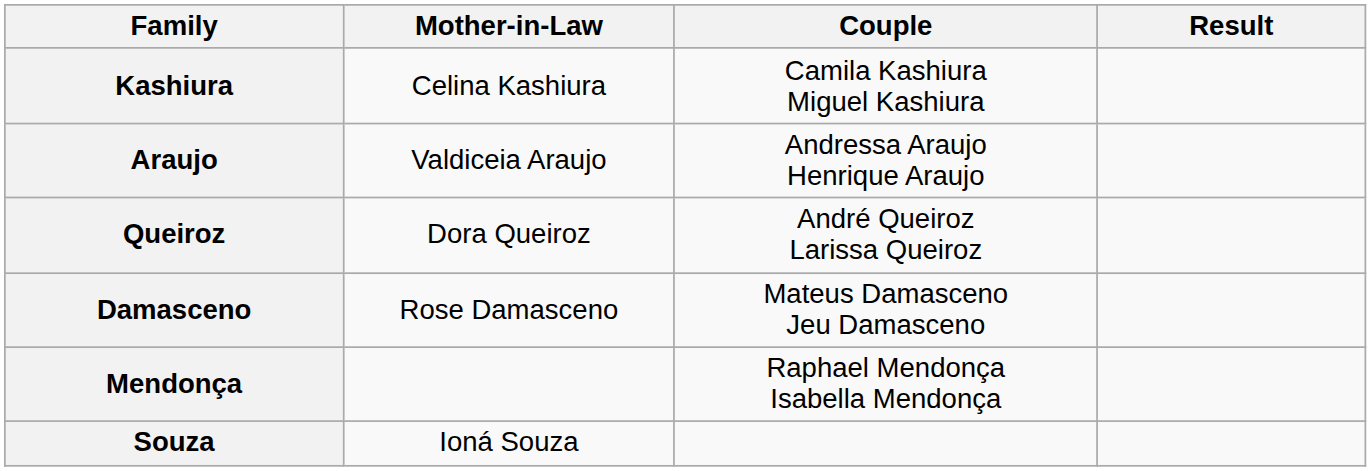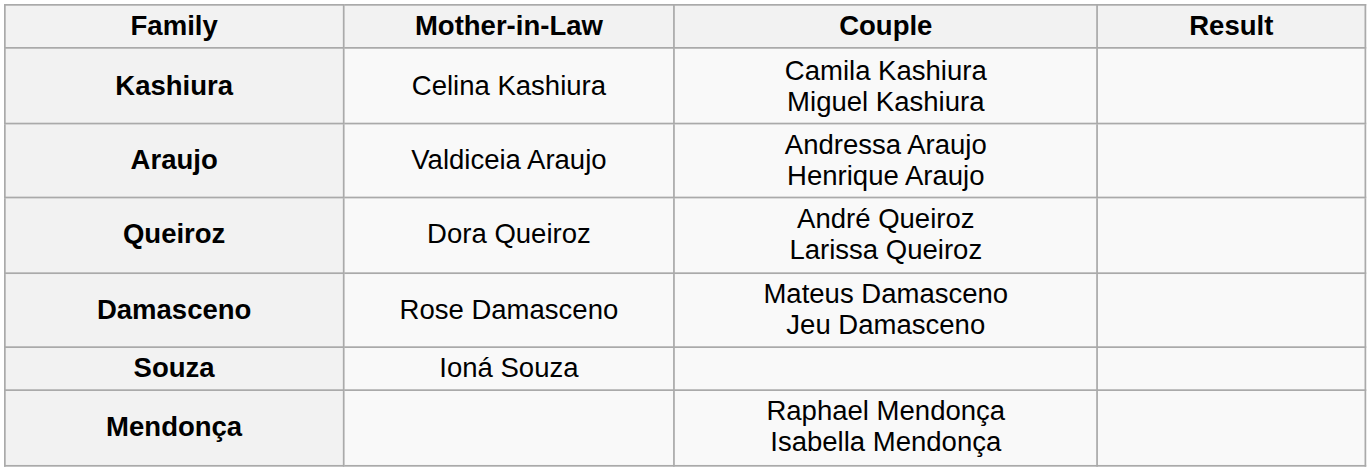rows swapped: (174, 442) <-> (174, 383)
